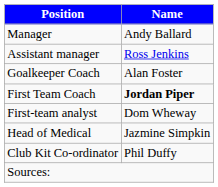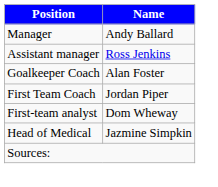(159, 93) bold -> (137, 93) normal
- row: (63, 152)
